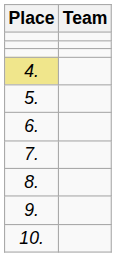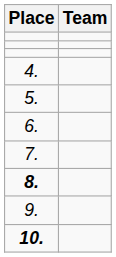(32, 70) khaki background -> (32, 70) no background
(32, 182) normal -> (32, 182) bold
(32, 238) normal -> (32, 238) bold
